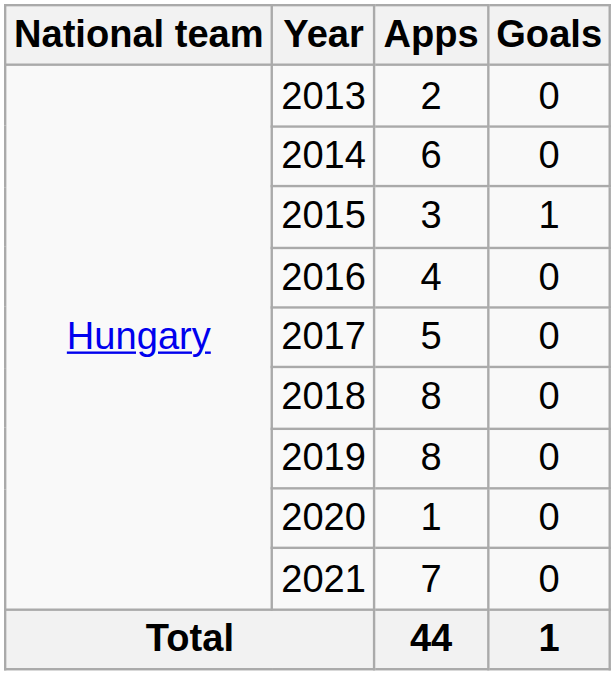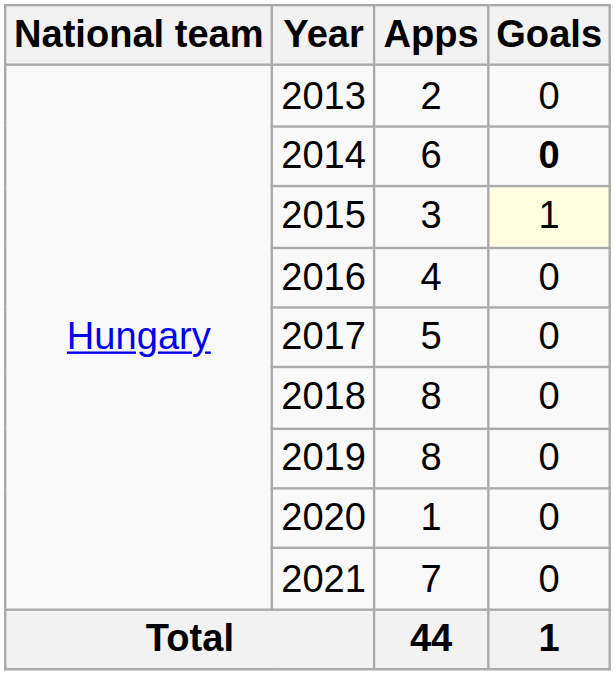(549, 155) normal -> (549, 155) bold
(549, 215) no background -> (549, 215) lightyellow background
